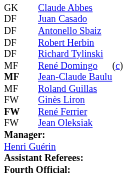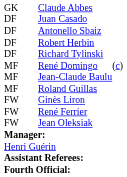(12, 77) bold -> (11, 77) normal
(12, 111) bold -> (11, 111) normal
